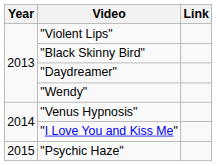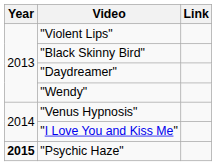(21, 151) normal -> (21, 151) bold
